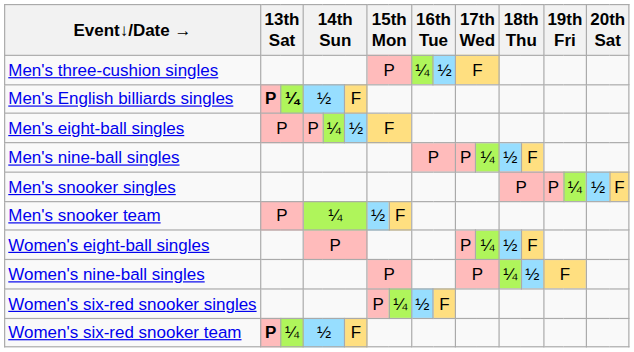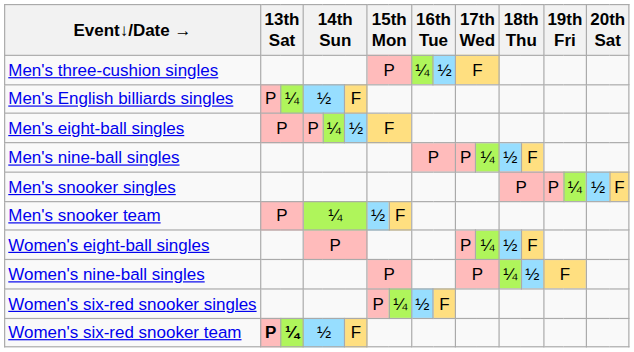(271, 99) bold -> (271, 99) normal
(292, 99) bold -> (292, 99) normal
(292, 332) normal -> (292, 332) bold
